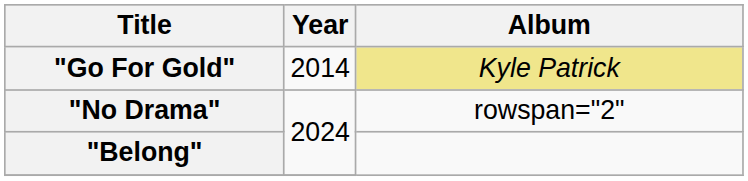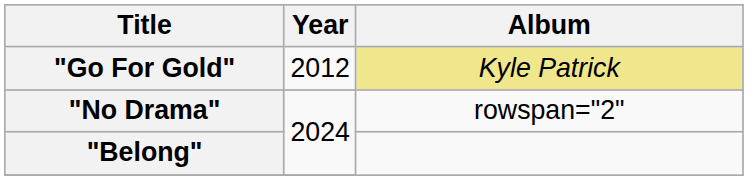(320, 68) 2014 -> (320, 68) 2012
